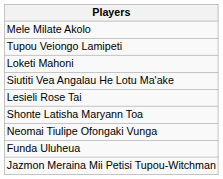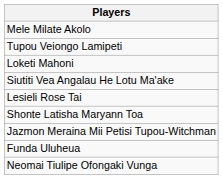(82, 132) Neomai Tiulipe Ofongaki Vunga -> (111, 132) Jazmon Meraina Mii Petisi Tupou-Witchman
(111, 166) Jazmon Meraina Mii Petisi Tupou-Witchman -> (82, 166) Neomai Tiulipe Ofongaki Vunga
